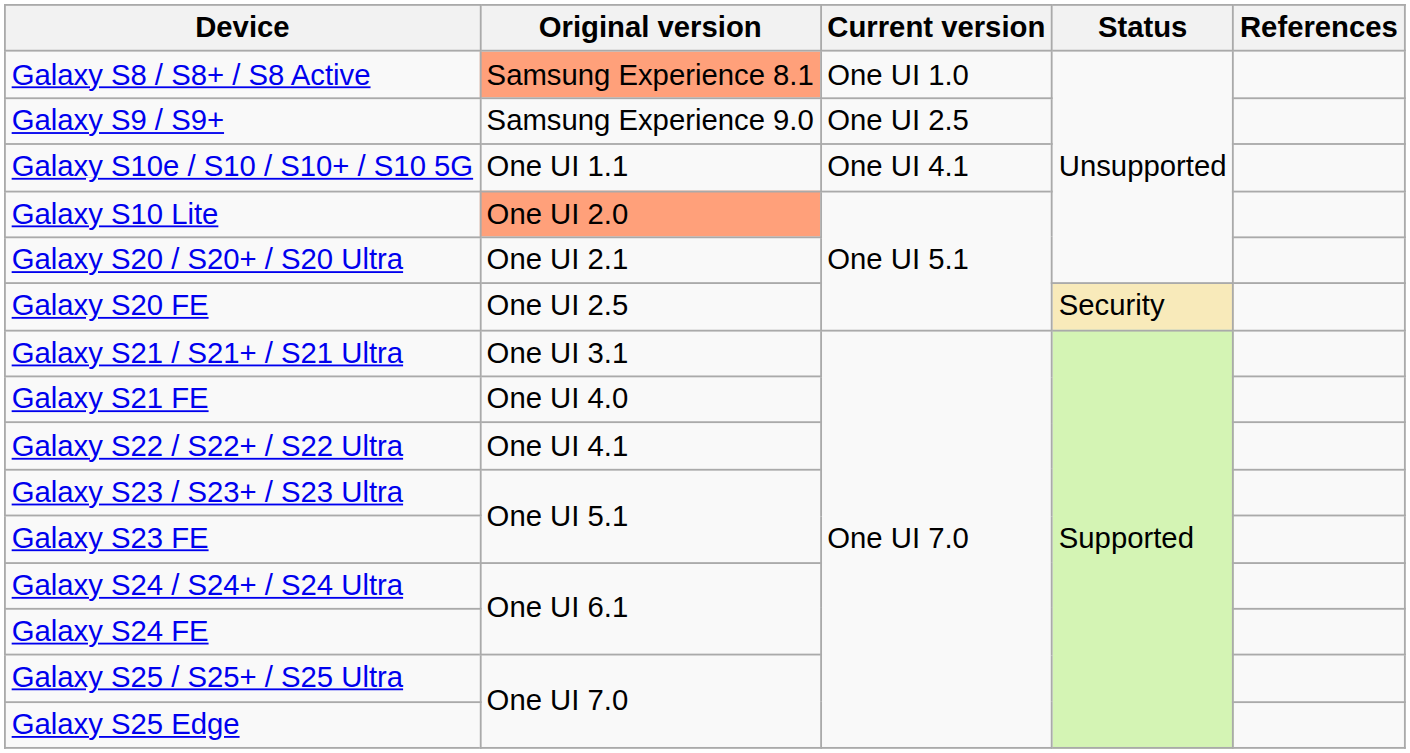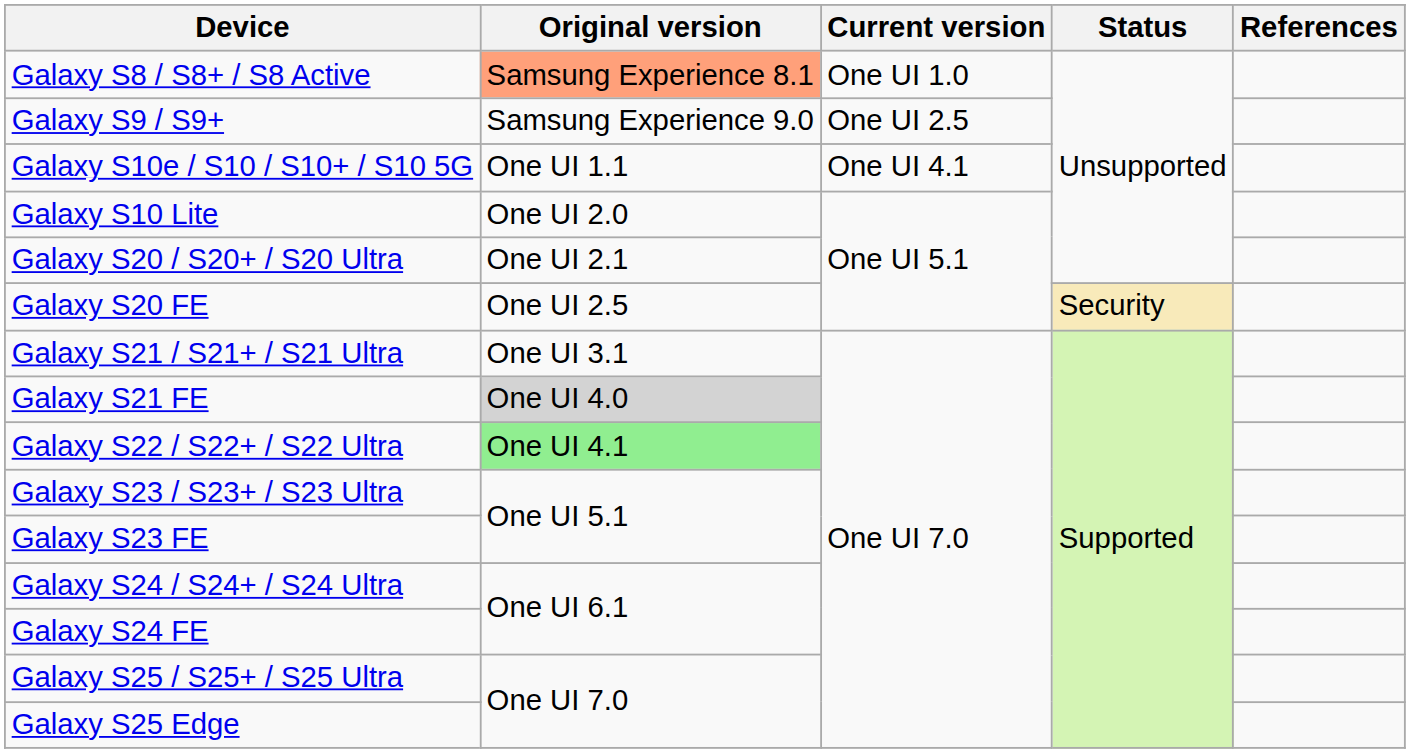(557, 213) lightsalmon background -> (557, 213) no background
(557, 399) no background -> (557, 399) lightgrey background
(557, 445) no background -> (557, 445) lightgreen background
